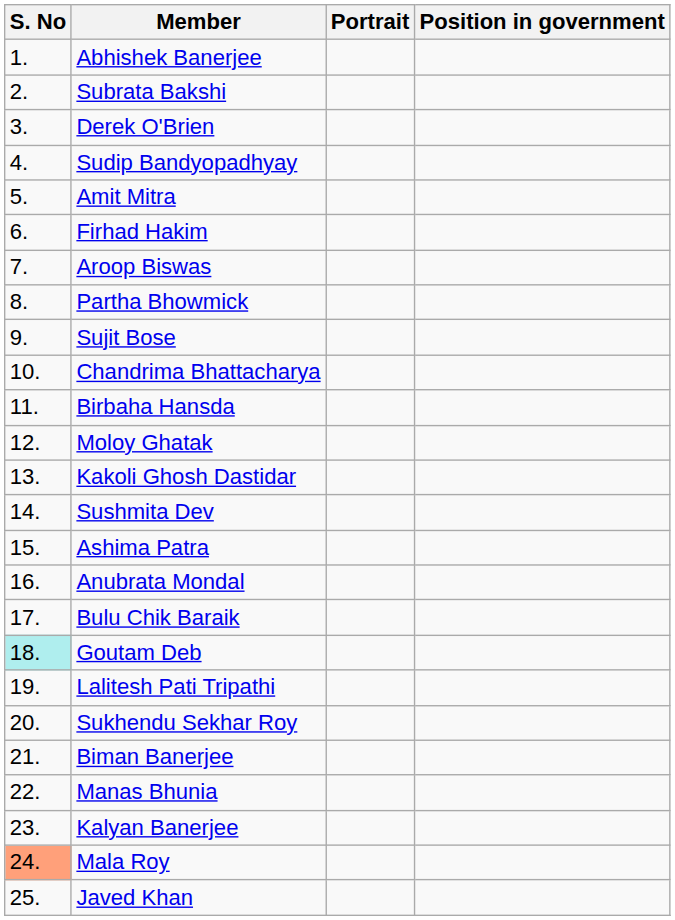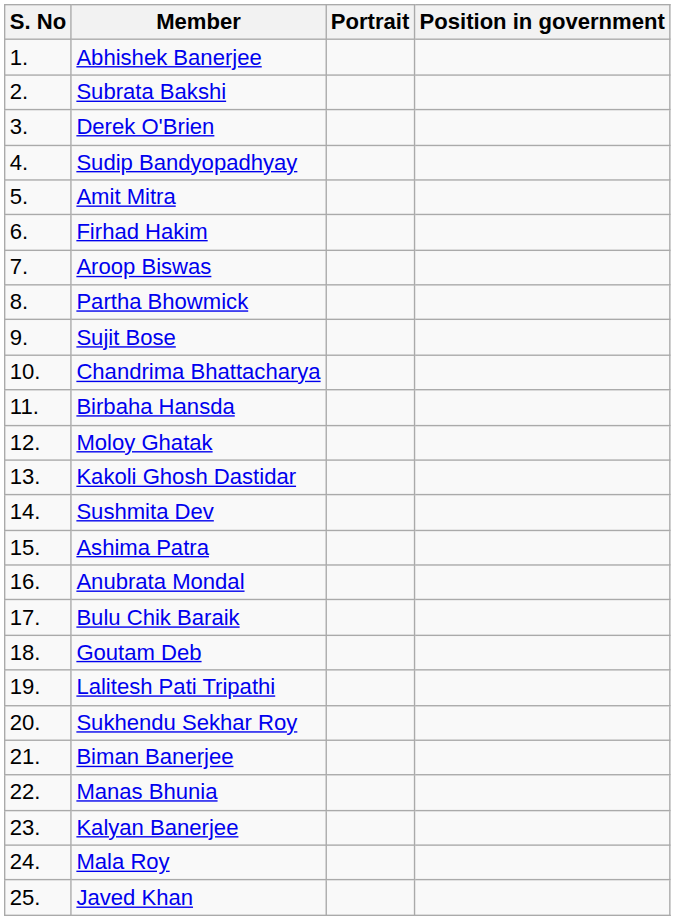(25, 652) paleturquoise background -> (25, 652) no background
(25, 862) lightsalmon background -> (25, 862) no background
